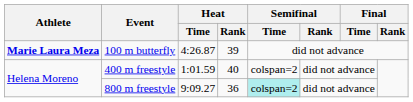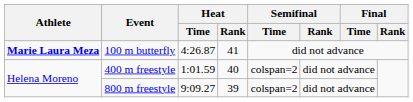(233, 50) 39 -> (233, 50) 41
(233, 88) 36 -> (233, 88) 39
(274, 88) paleturquoise background -> (274, 88) no background
